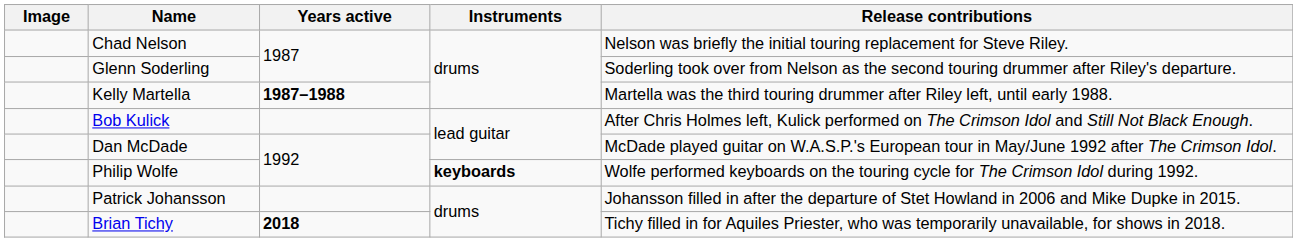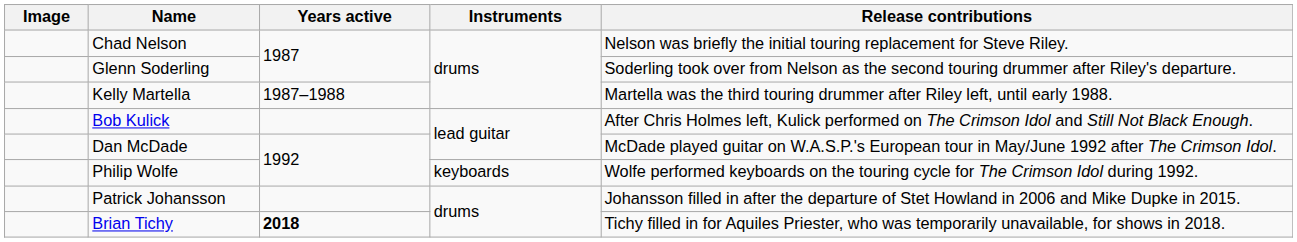(304, 95) bold -> (304, 95) normal
(475, 172) bold -> (471, 172) normal
